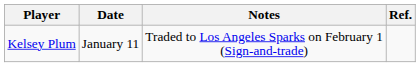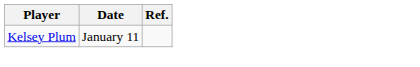- column: (264, 15)
